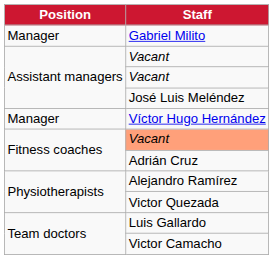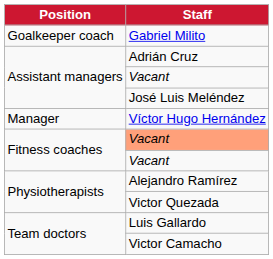(33, 35) Manager -> (61, 35) Goalkeeper coach
(149, 56) Vacant -> (163, 56) Adrián Cruz
(163, 160) Adrián Cruz -> (149, 160) Vacant
